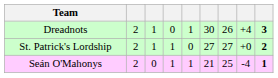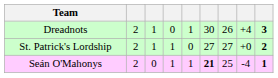(209, 64) normal -> (209, 64) bold
